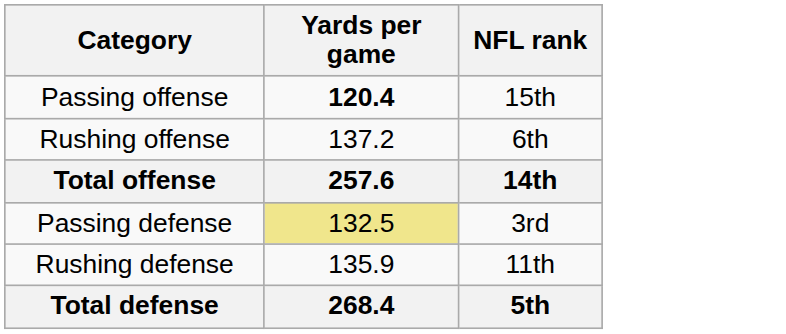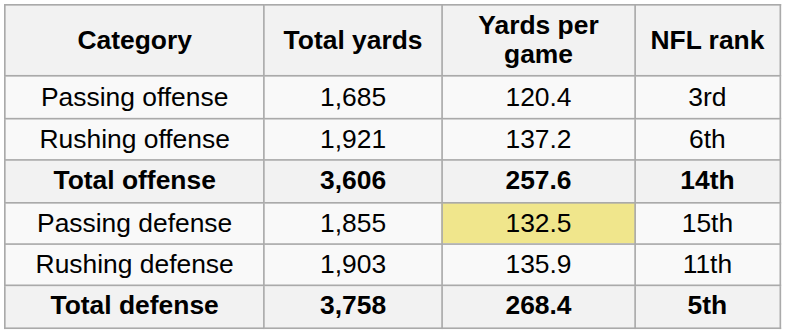+ column: (353, 40)
(361, 97) bold -> (538, 97) normal
(530, 97) 15th -> (707, 97) 3rd
(530, 222) 3rd -> (707, 222) 15th
